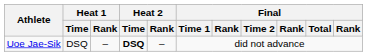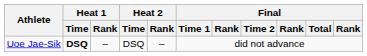(77, 44) normal -> (77, 44) bold
(134, 44) bold -> (134, 44) normal
